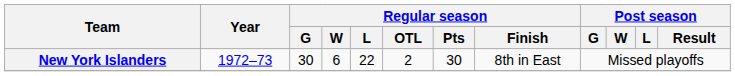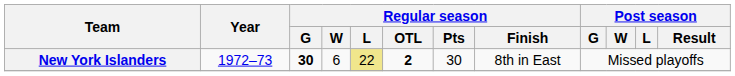(306, 60) normal -> (306, 60) bold
(367, 60) no background -> (367, 60) khaki background
(408, 60) normal -> (408, 60) bold
